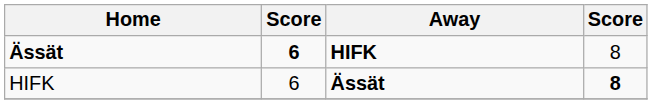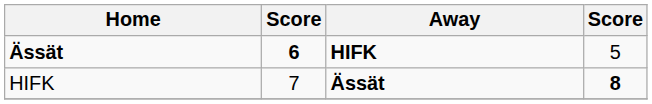(615, 51) 8 -> (615, 51) 5
(294, 83) 6 -> (294, 83) 7
